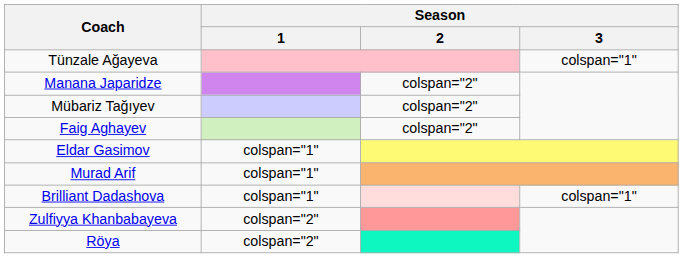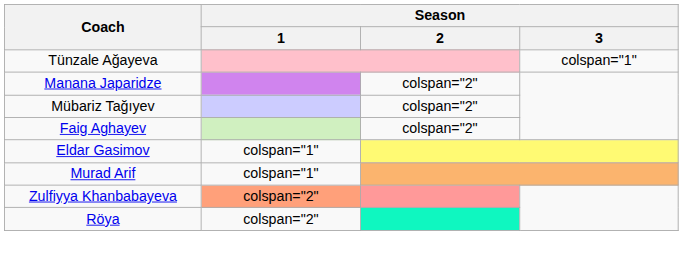- row: (103, 196)
(281, 219) no background -> (281, 196) lightsalmon background
